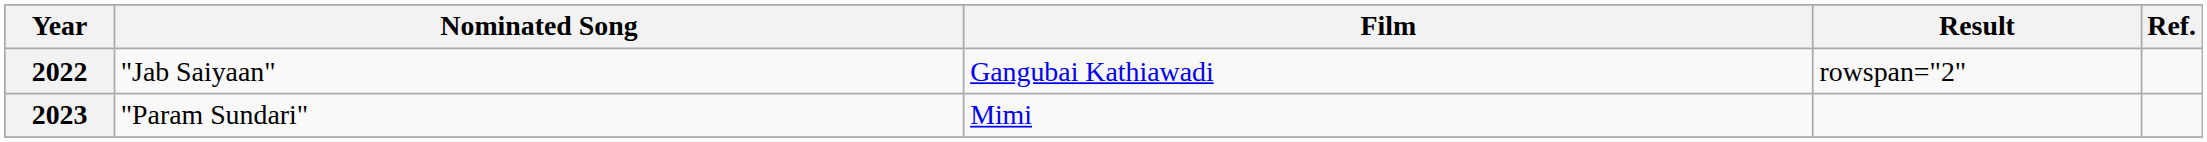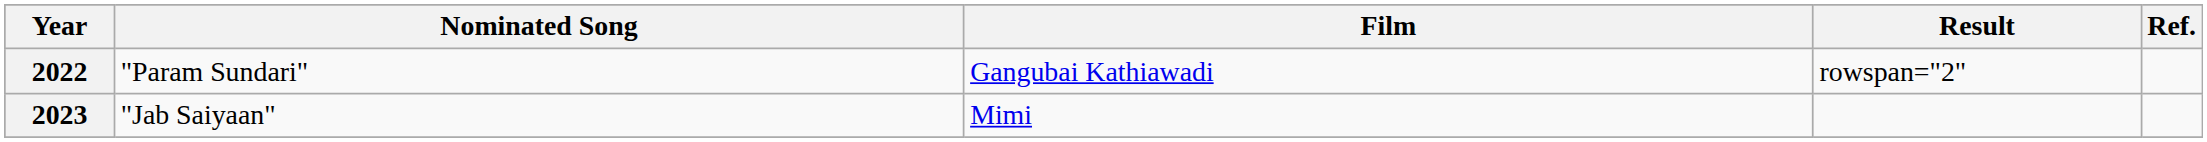(198, 70) "Jab Saiyaan" -> (214, 70) "Param Sundari"
(214, 114) "Param Sundari" -> (198, 114) "Jab Saiyaan"
